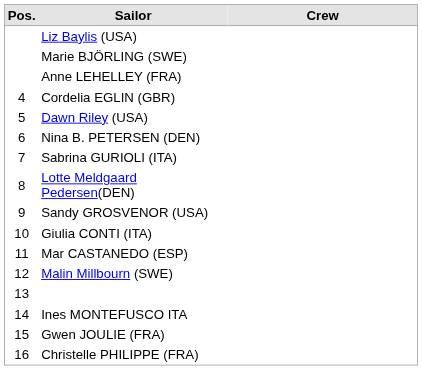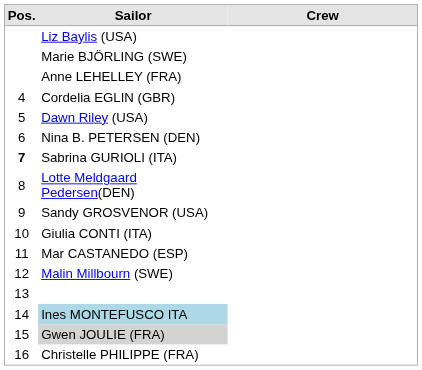(22, 158) normal -> (22, 158) bold
(114, 314) no background -> (114, 314) lightblue background
(103, 334) no background -> (103, 334) lightgrey background
